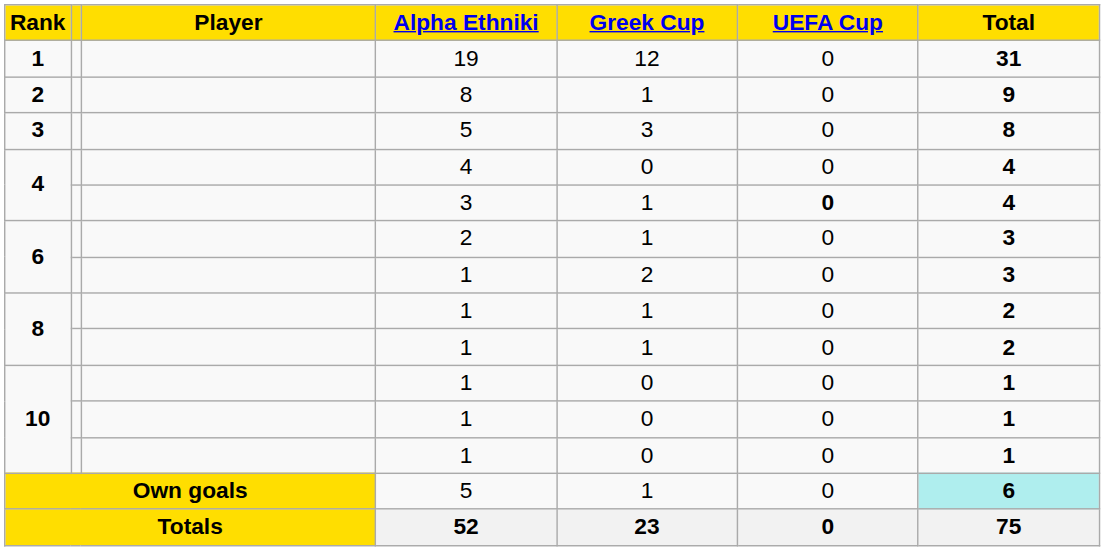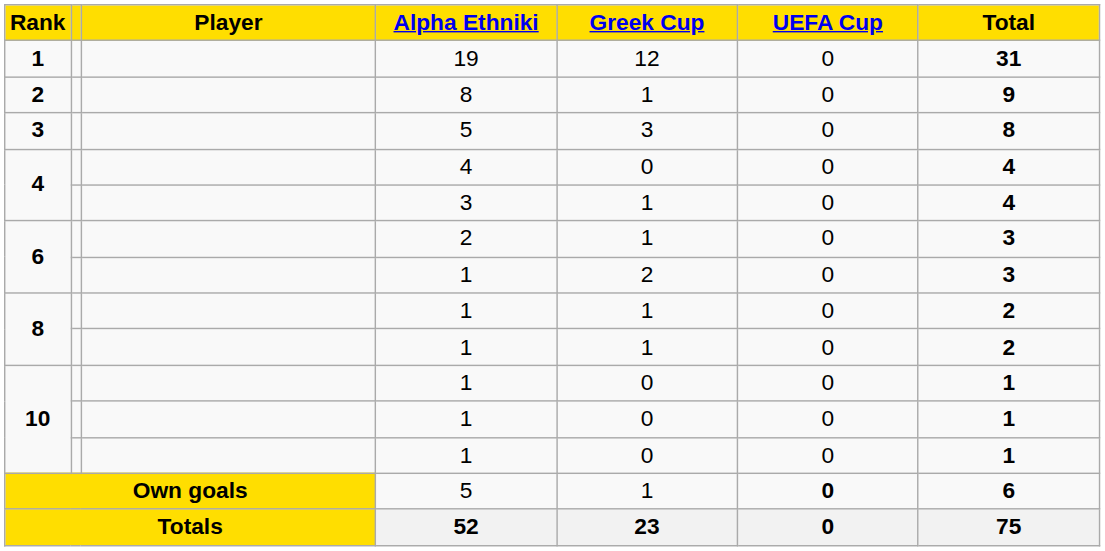(828, 202) bold -> (828, 202) normal
(828, 490) normal -> (828, 490) bold
(1009, 490) paleturquoise background -> (1009, 490) no background
